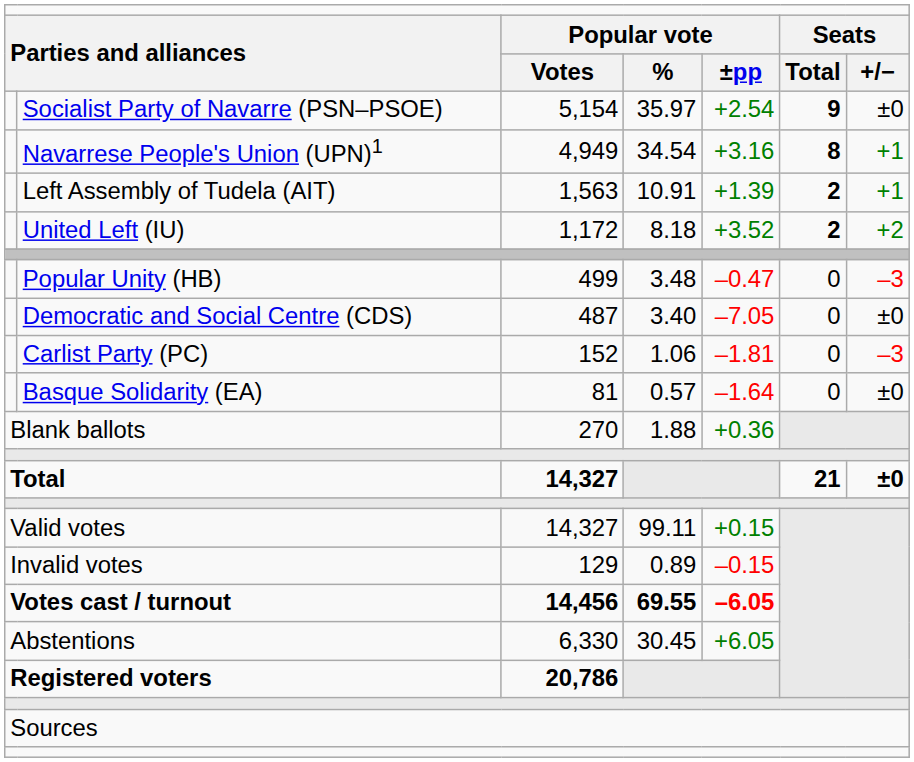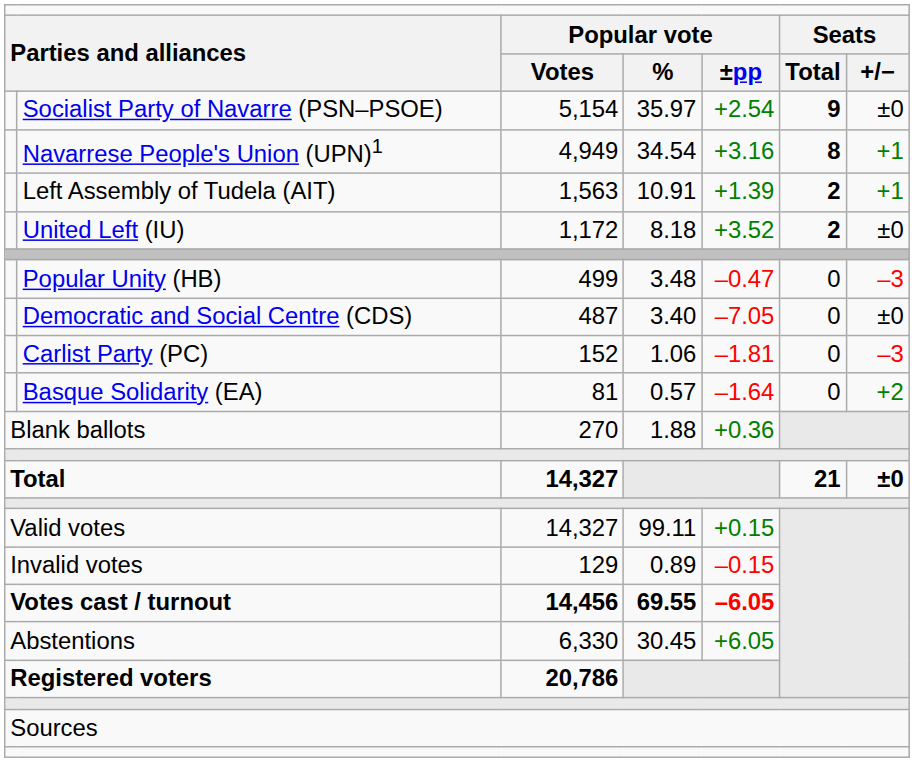(890, 229) +2 -> (891, 229) ±0
(891, 392) ±0 -> (890, 392) +2
